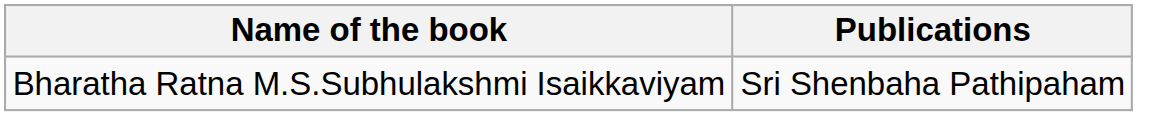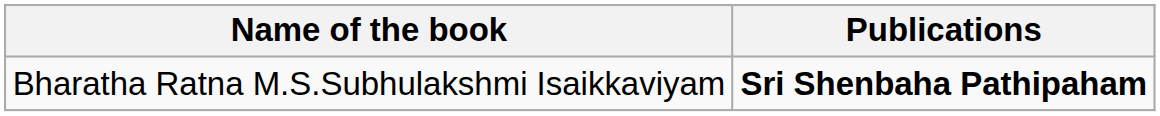(933, 82) normal -> (944, 82) bold
